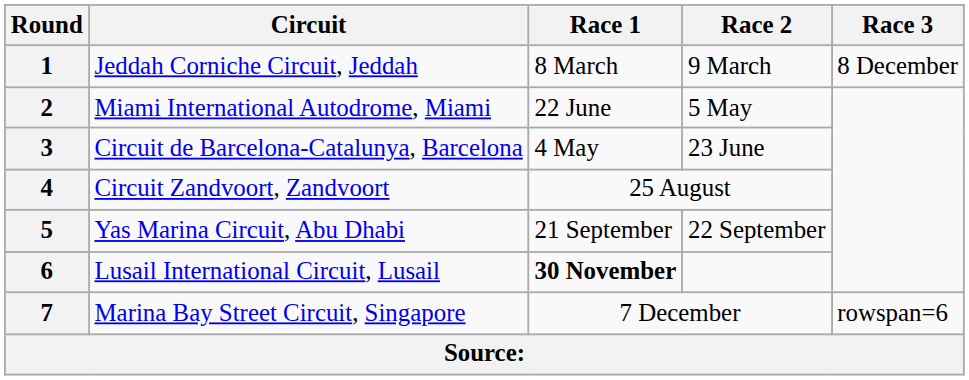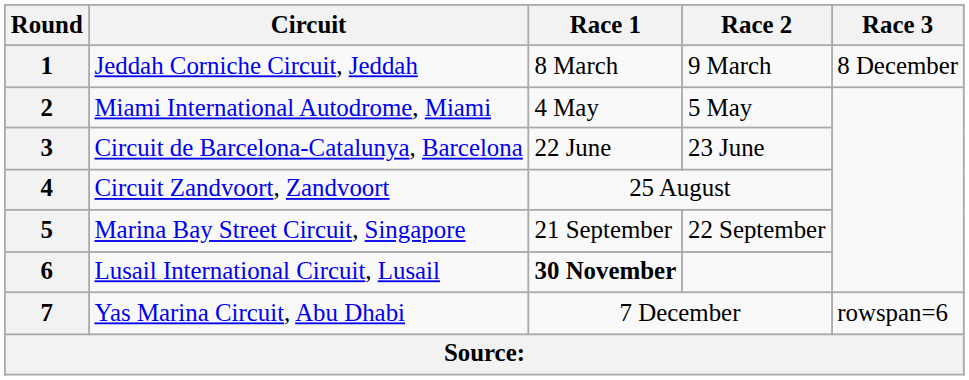(573, 106) 22 June -> (567, 106) 4 May
(567, 147) 4 May -> (573, 147) 22 June
(250, 229) Yas Marina Circuit, Abu Dhabi -> (280, 229) Marina Bay Street Circuit, Singapore
(280, 312) Marina Bay Street Circuit, Singapore -> (250, 312) Yas Marina Circuit, Abu Dhabi
